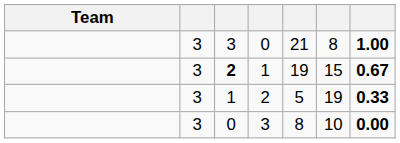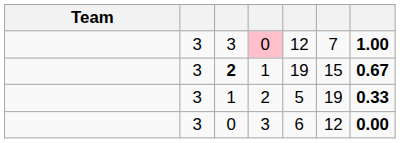(265, 44) no background -> (265, 44) pink background
(299, 44) 21 -> (299, 44) 12
(333, 44) 8 -> (333, 44) 7
(299, 124) 8 -> (299, 124) 6
(333, 124) 10 -> (333, 124) 12
